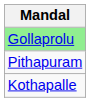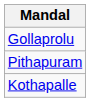(41, 39) lightgreen background -> (41, 39) no background
